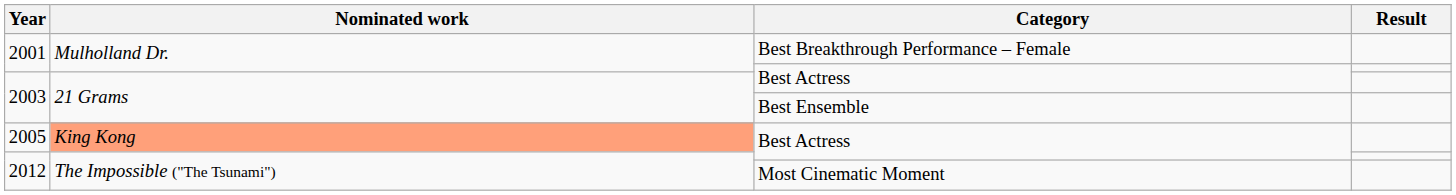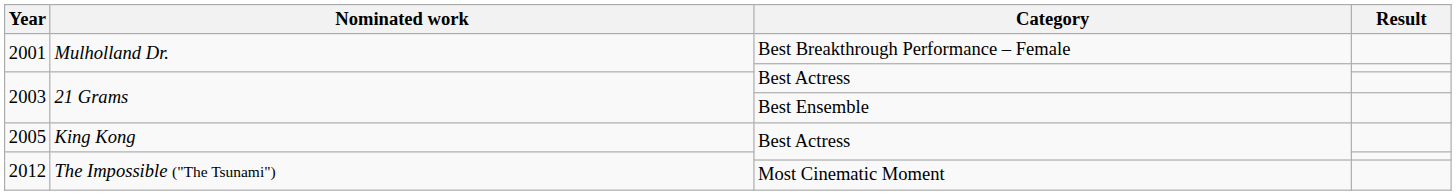(95, 136) lightsalmon background -> (95, 136) no background
